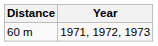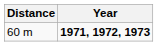(105, 31) normal -> (105, 31) bold
